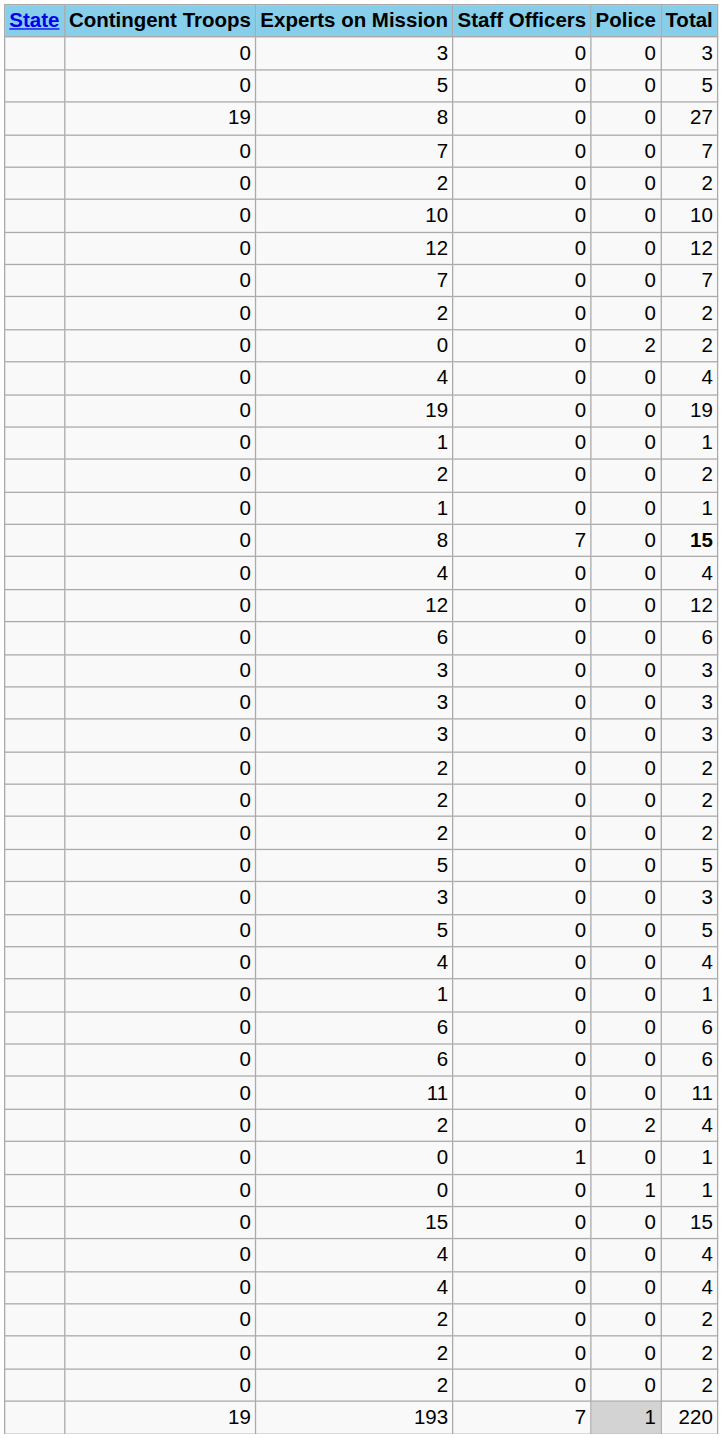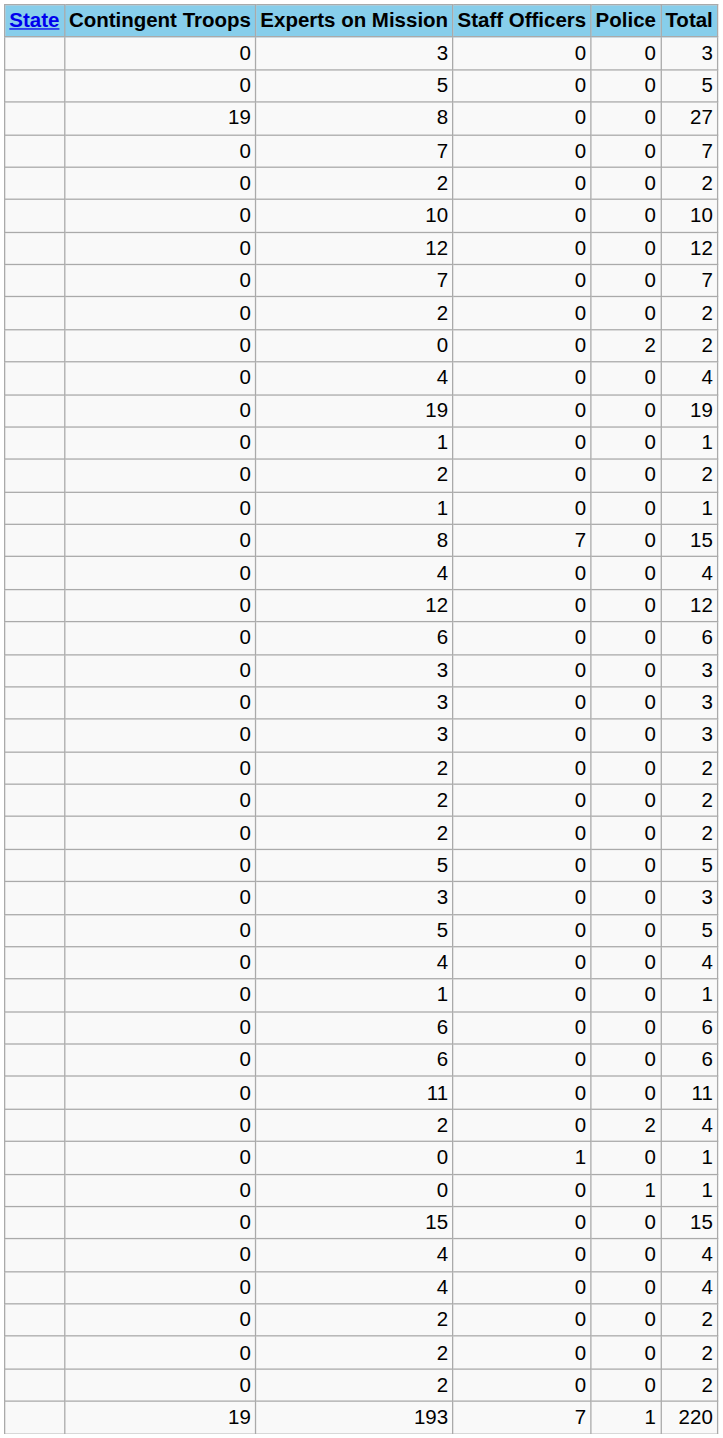(701, 540) bold -> (701, 540) normal
(650, 1417) lightgrey background -> (650, 1417) no background
